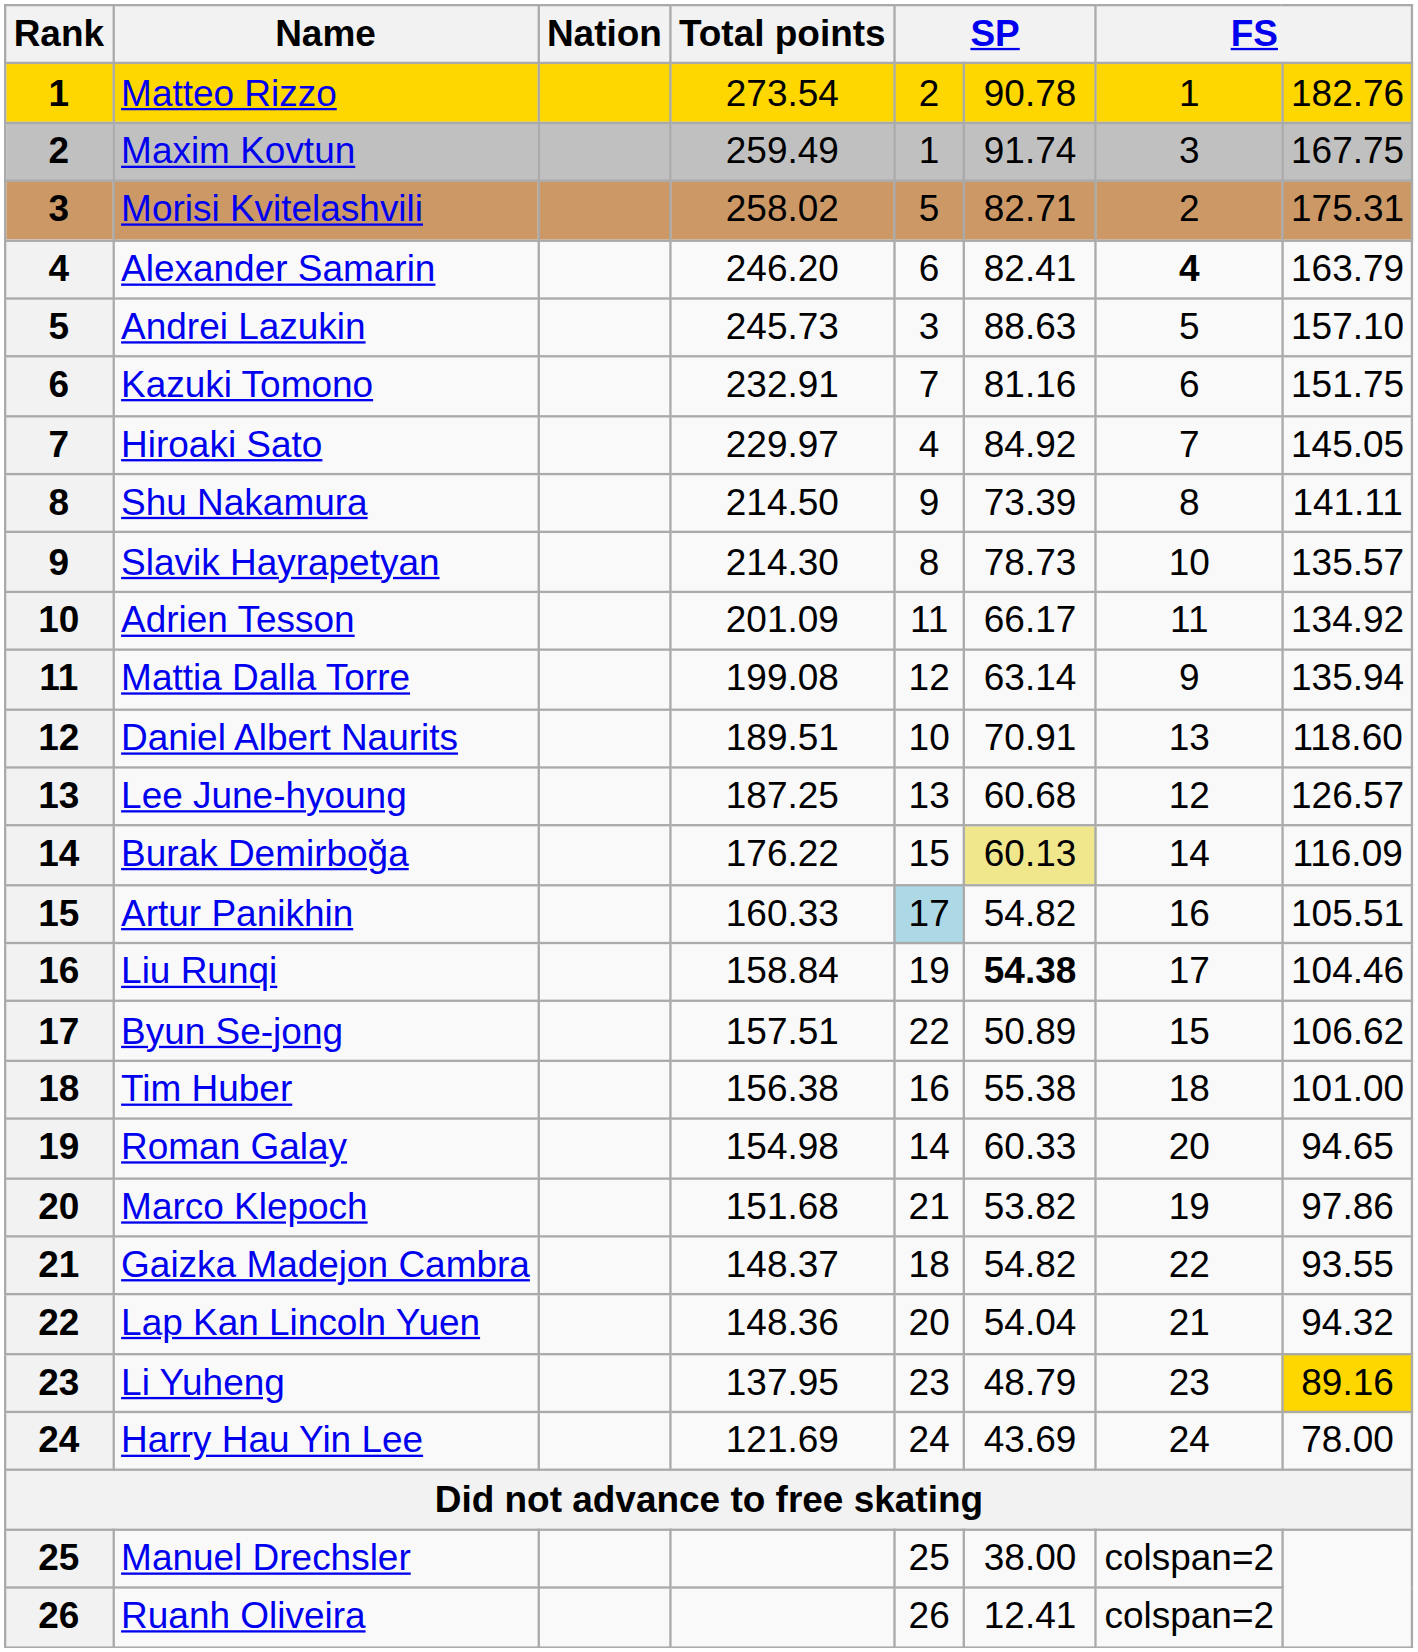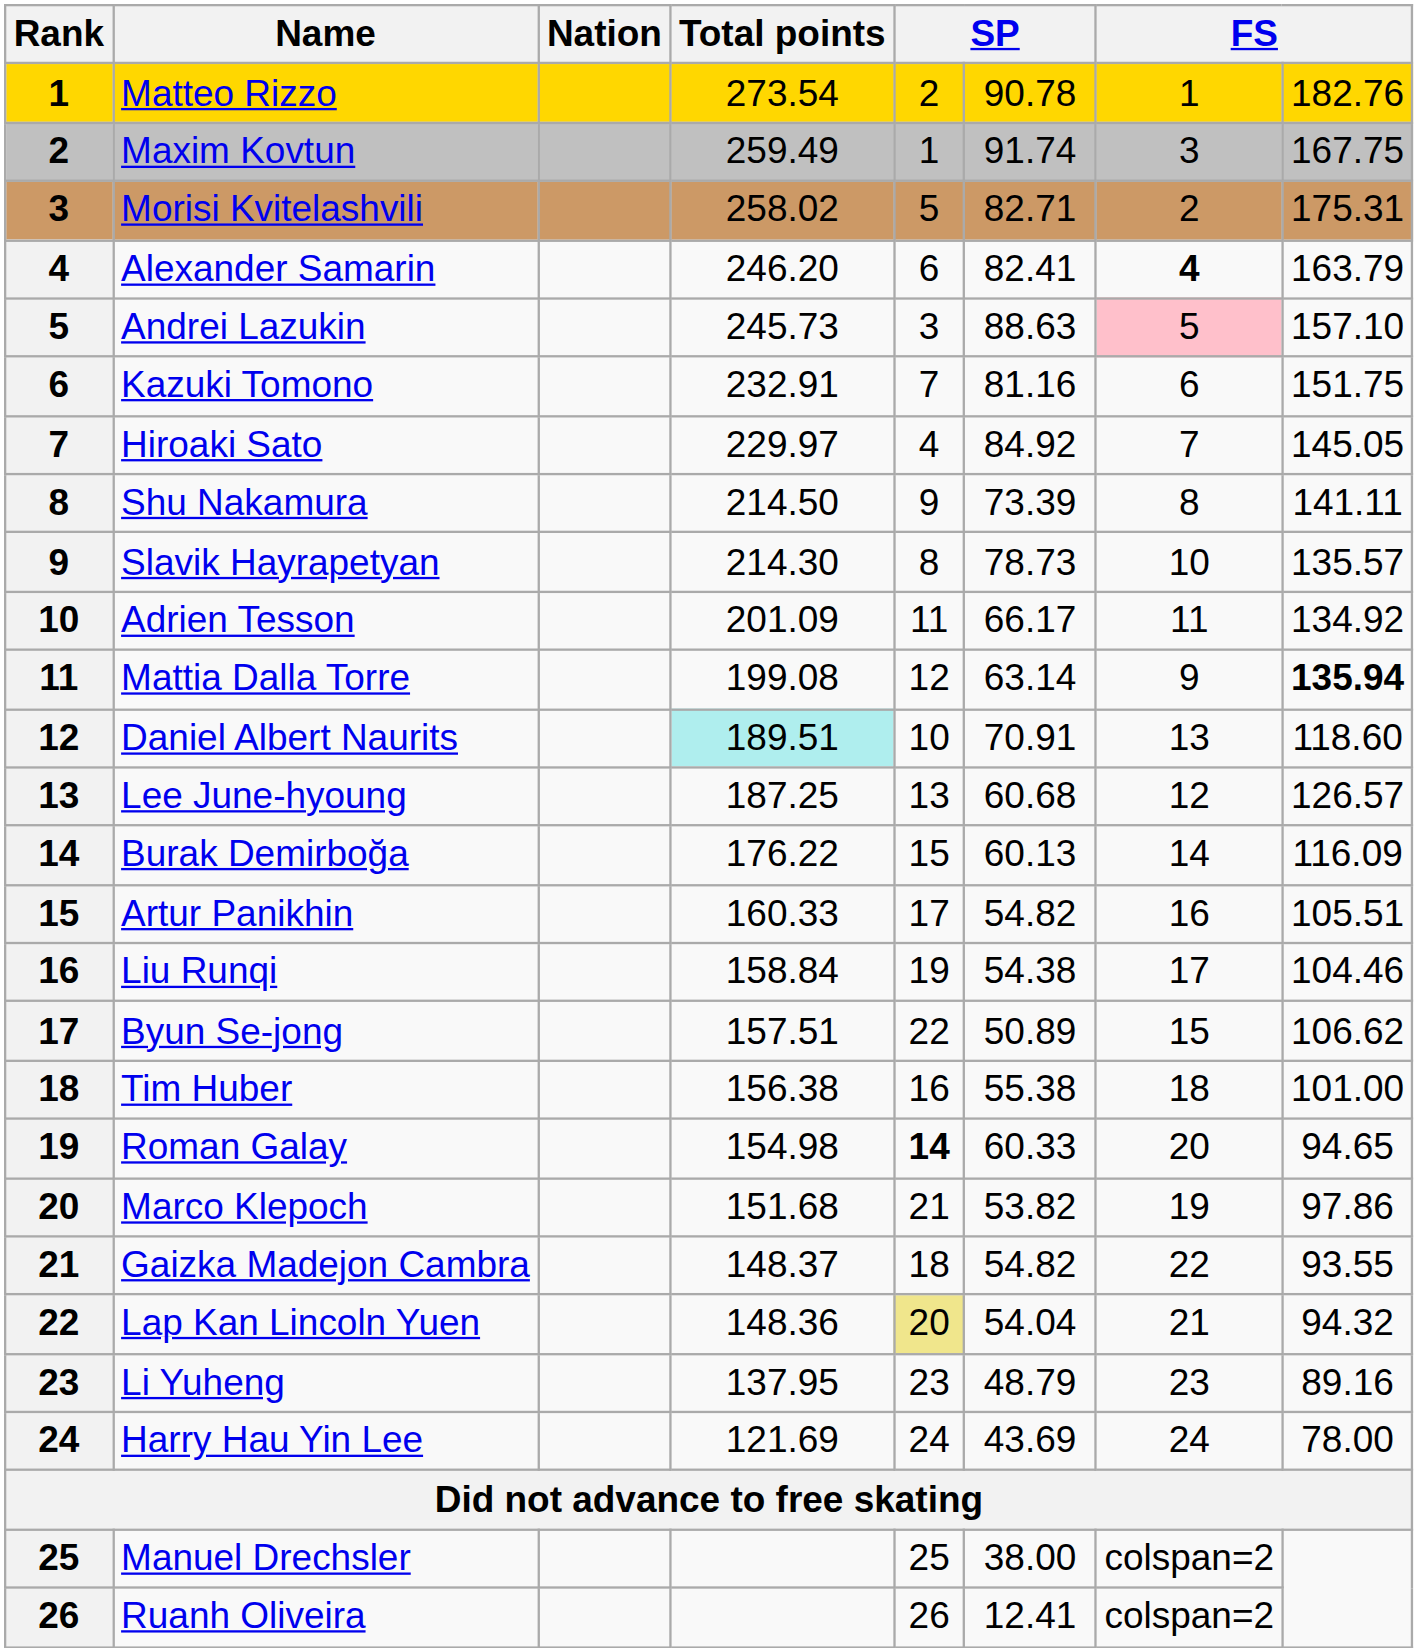(1189, 326) no background -> (1189, 326) pink background
(1348, 678) normal -> (1348, 678) bold
(782, 737) no background -> (782, 737) paleturquoise background
(1030, 854) khaki background -> (1030, 854) no background
(929, 913) lightblue background -> (929, 913) no background
(1030, 971) bold -> (1030, 971) normal
(929, 1147) normal -> (929, 1147) bold
(929, 1323) no background -> (929, 1323) khaki background
(1348, 1381) gold background -> (1348, 1381) no background
